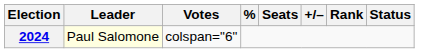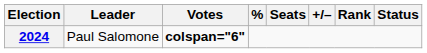(113, 36) lightyellow background -> (113, 36) no background
(201, 36) normal -> (205, 36) bold
